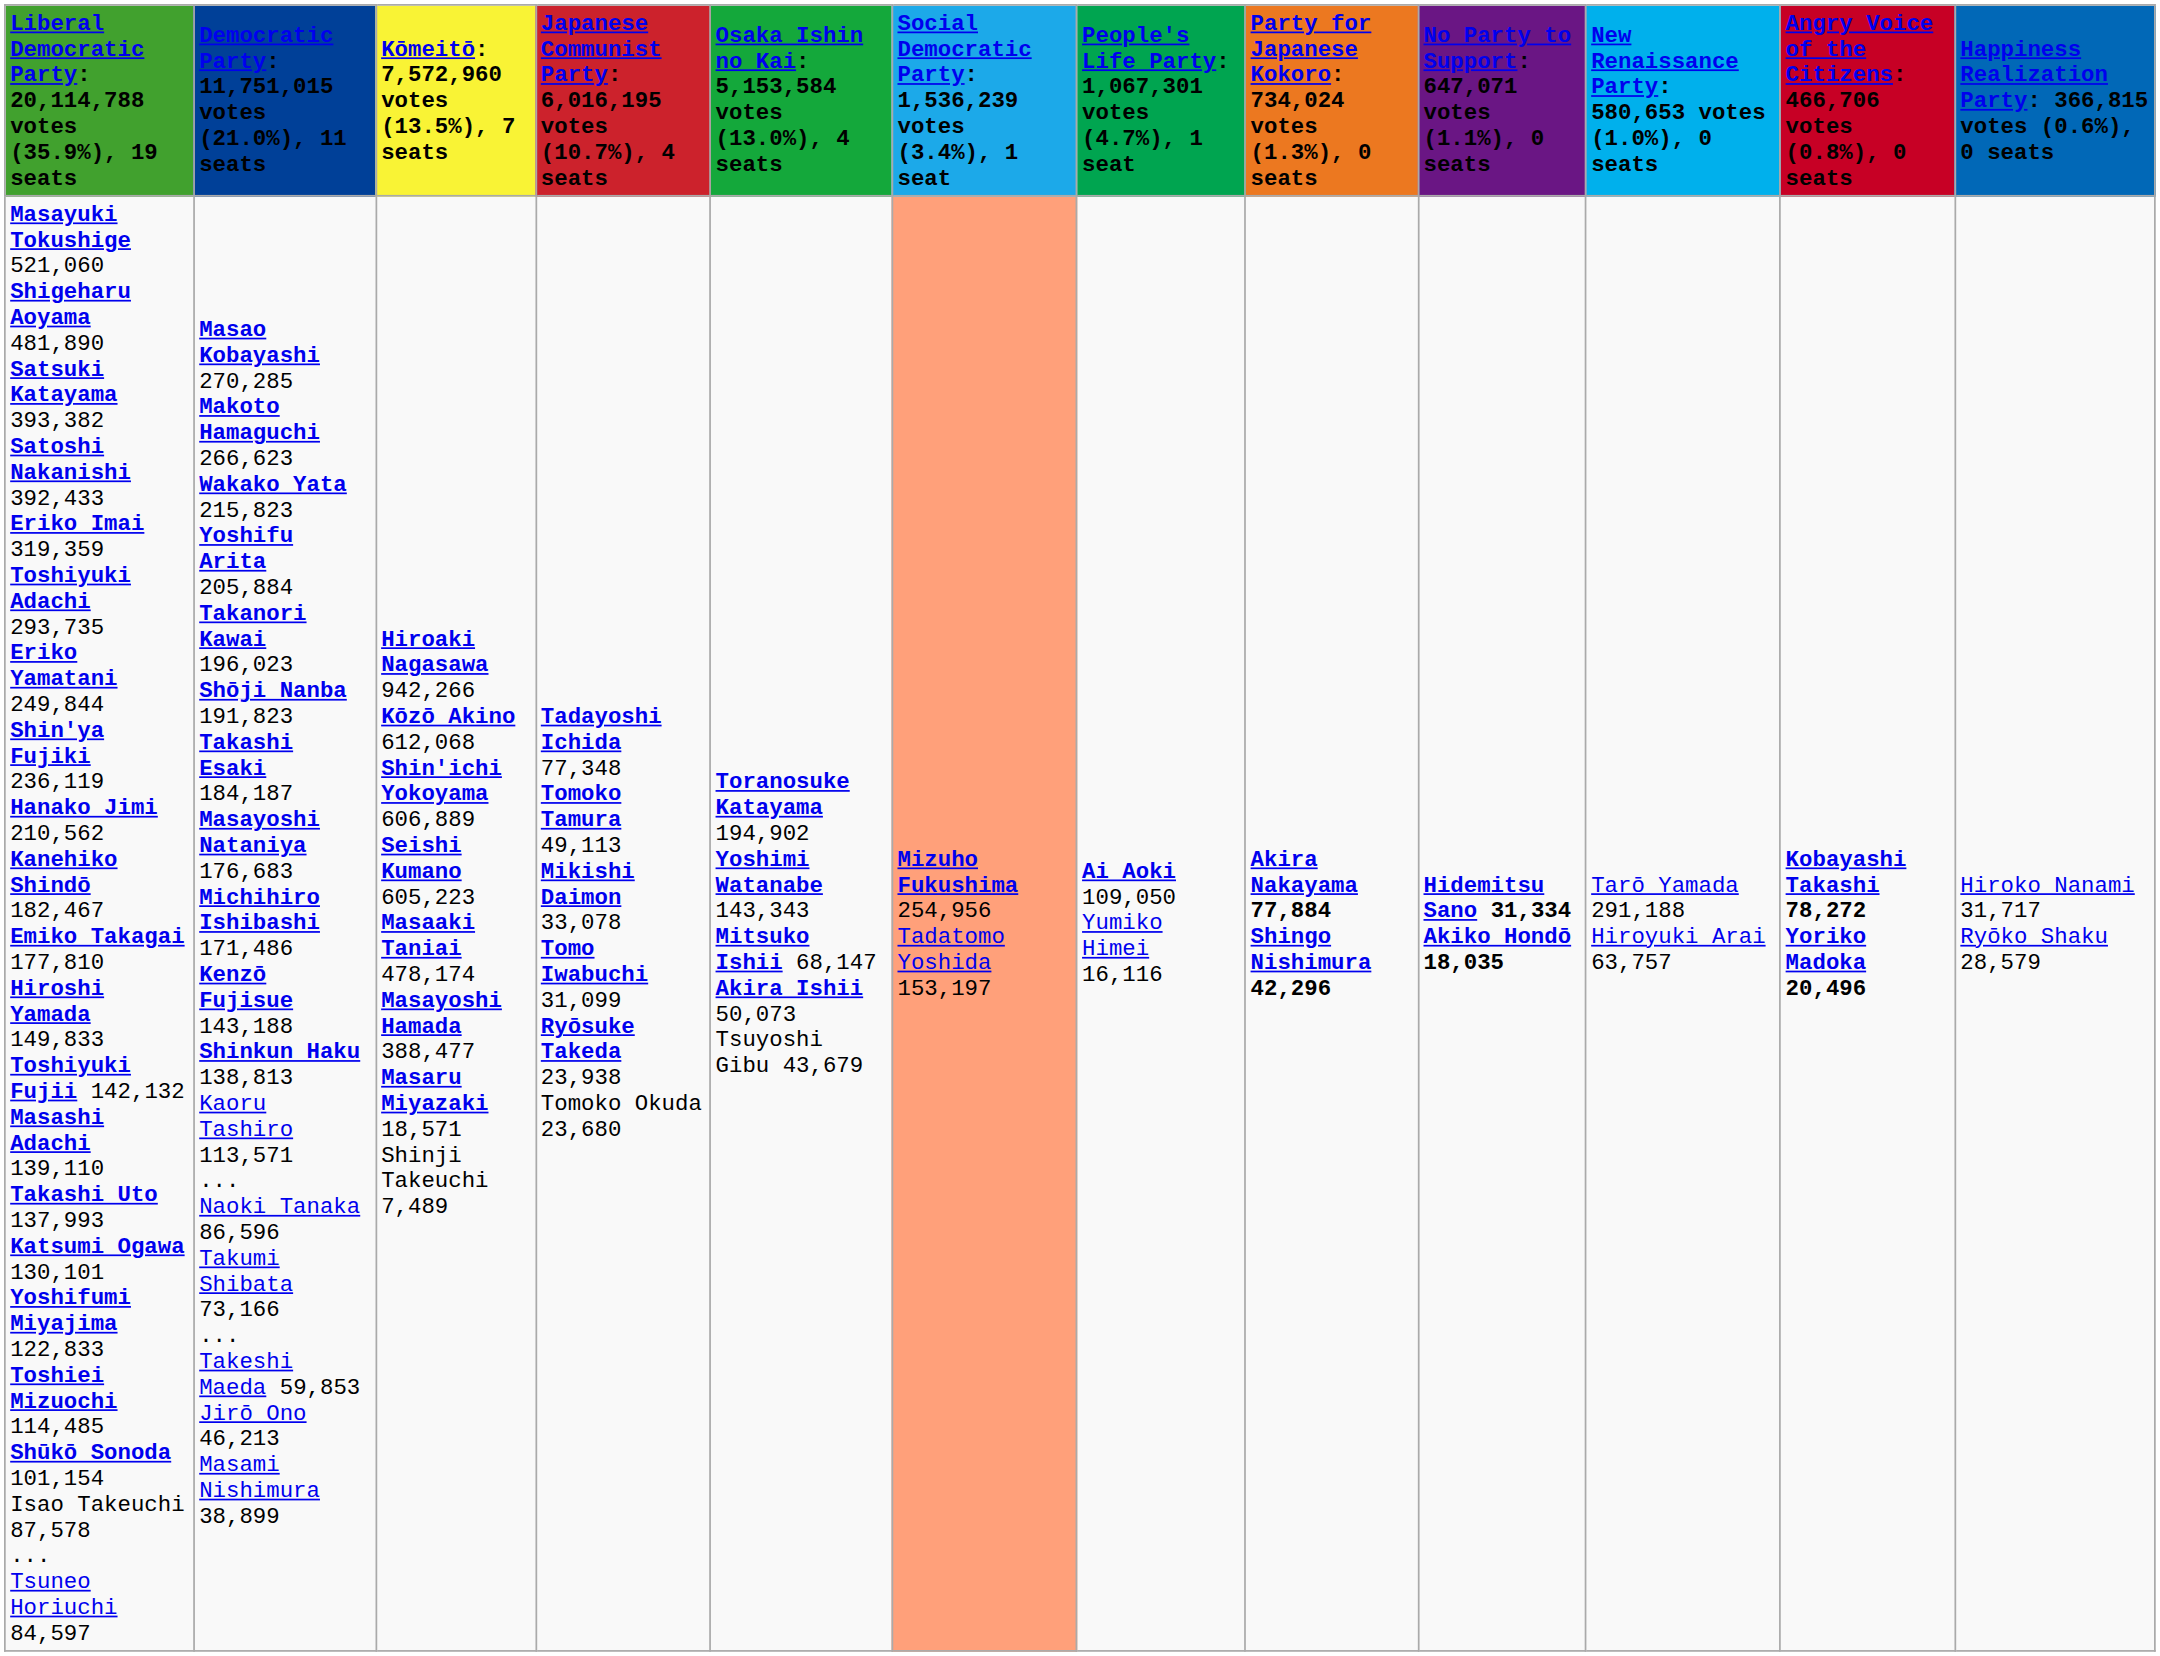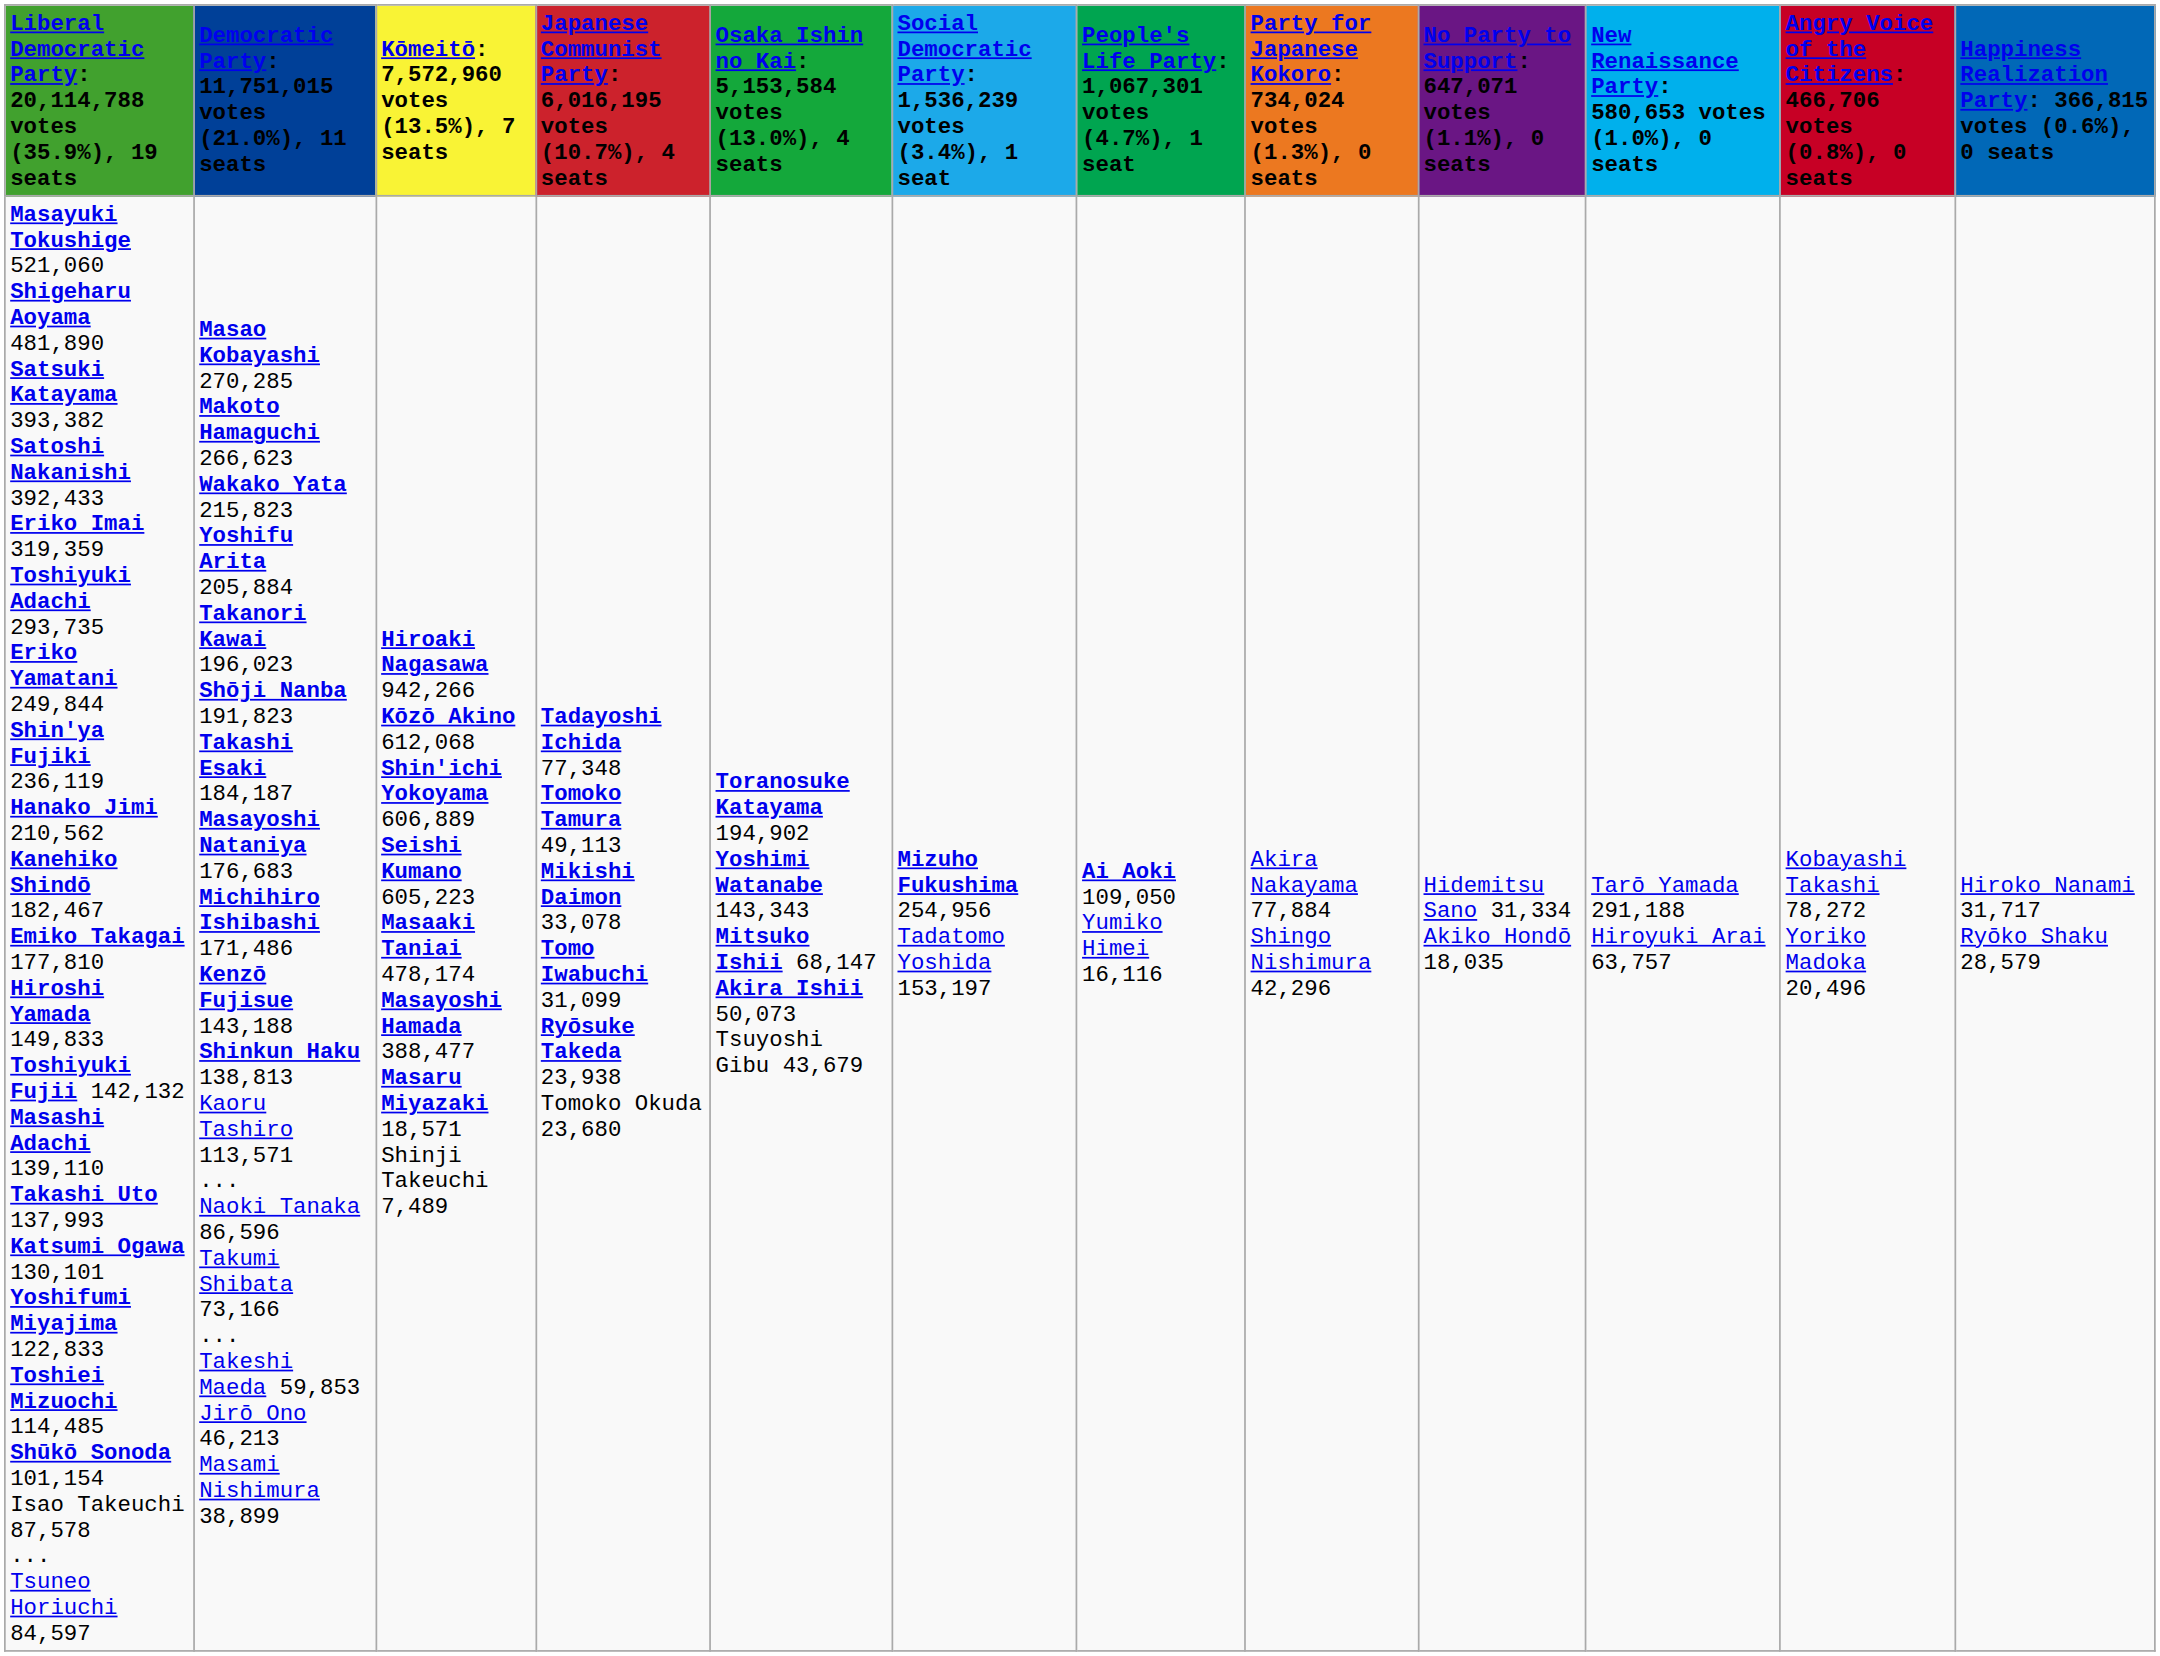(958, 924) lightsalmon background -> (958, 924) no background
(1311, 924) bold -> (1311, 924) normal
(1497, 924) bold -> (1497, 924) normal
(1846, 924) bold -> (1846, 924) normal
